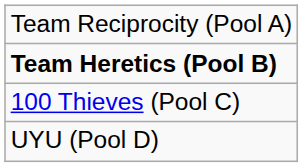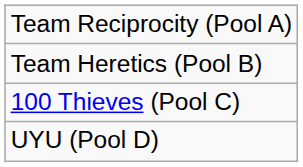(144, 63) bold -> (136, 63) normal
